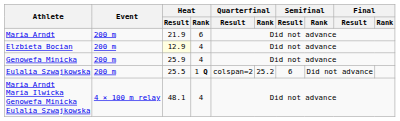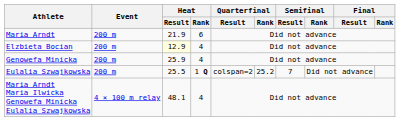(290, 71) 6 -> (290, 71) 7
